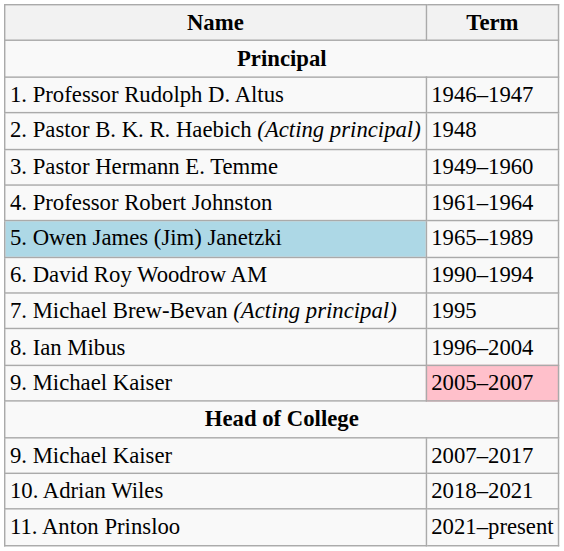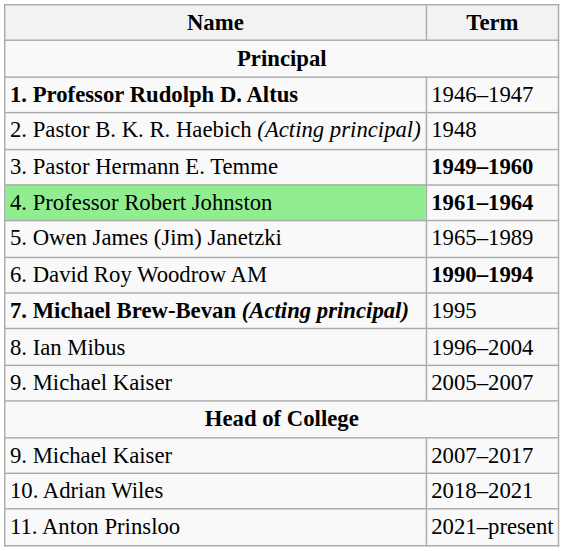(147, 94) normal -> (154, 94) bold
(482, 166) normal -> (482, 166) bold
(141, 202) no background -> (141, 202) lightgreen background
(482, 202) normal -> (482, 202) bold
(146, 238) lightblue background -> (146, 238) no background
(482, 274) normal -> (482, 274) bold
(203, 310) normal -> (209, 310) bold
(482, 382) pink background -> (482, 382) no background
